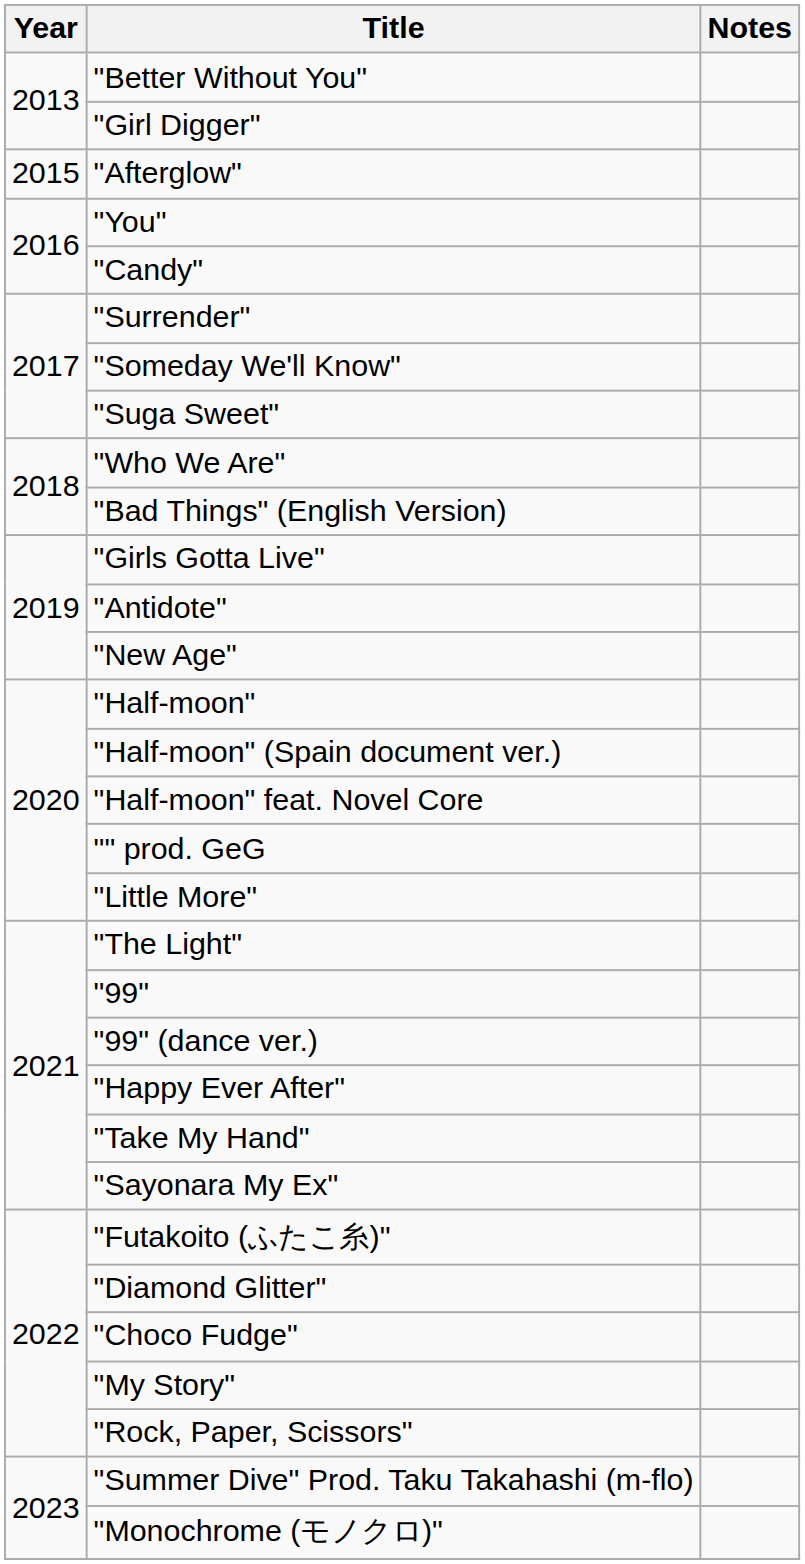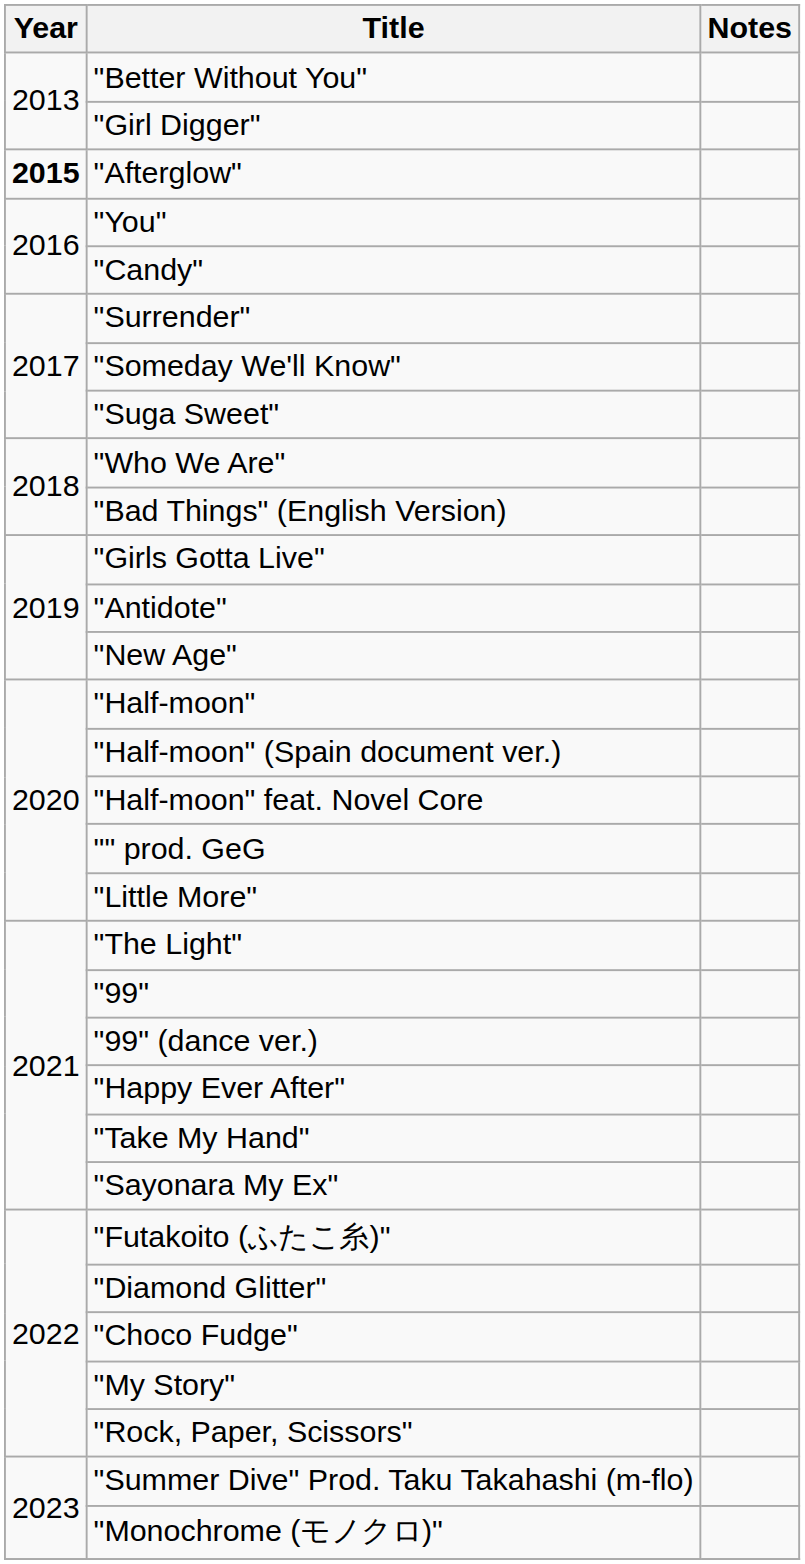(46, 173) normal -> (46, 173) bold
